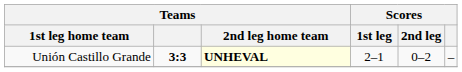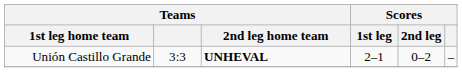(177, 56) bold -> (177, 56) normal
(236, 56) lightyellow background -> (236, 56) no background
